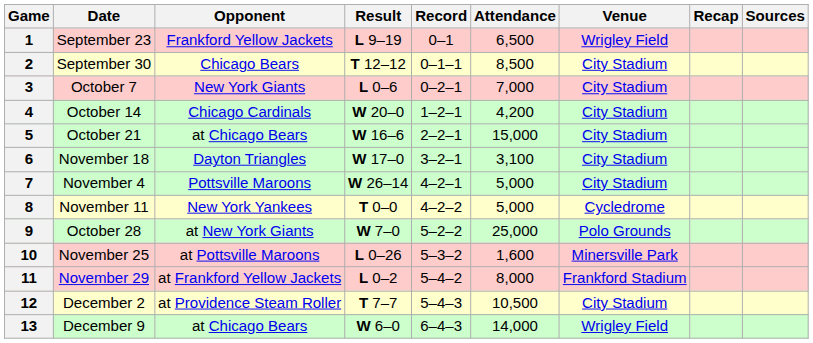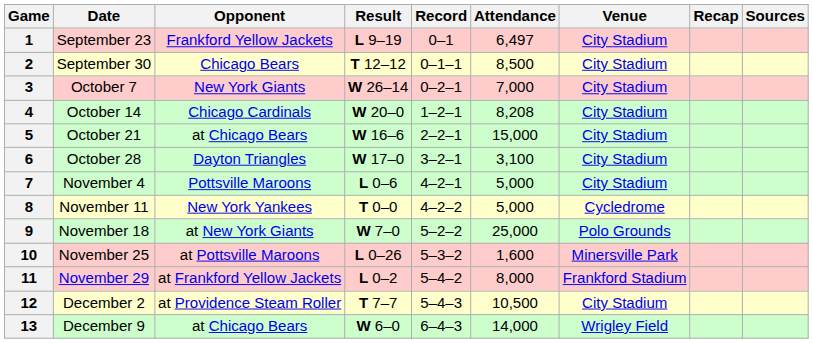(515, 40) 6,500 -> (515, 40) 6,497
(625, 40) Wrigley Field -> (625, 40) City Stadium
(378, 87) L 0–6 -> (378, 87) W 26–14
(515, 111) 4,200 -> (515, 111) 8,208
(104, 159) November 18 -> (104, 159) October 28
(378, 183) W 26–14 -> (378, 183) L 0–6
(104, 231) October 28 -> (104, 231) November 18
